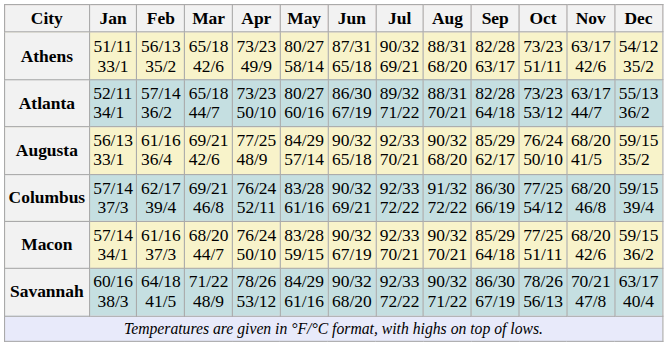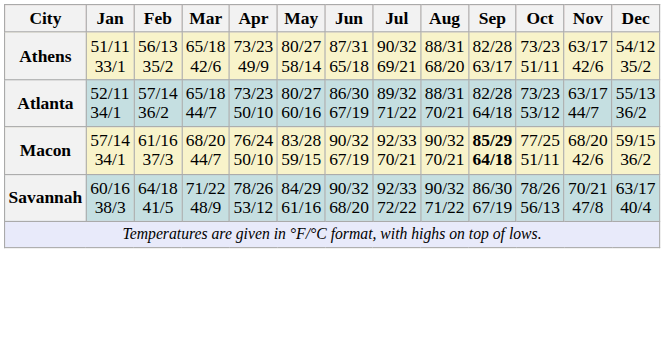- row: (47, 150)
- row: (47, 197)
(495, 244) normal -> (492, 150) bold
